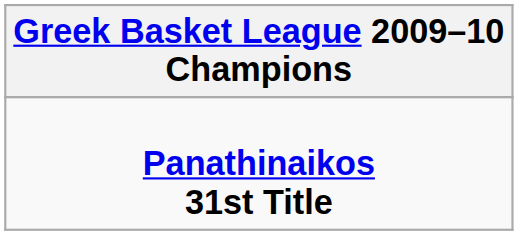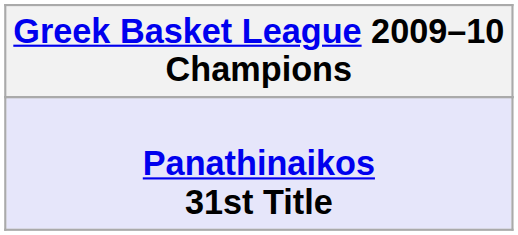(259, 182) no background -> (259, 182) lavender background
